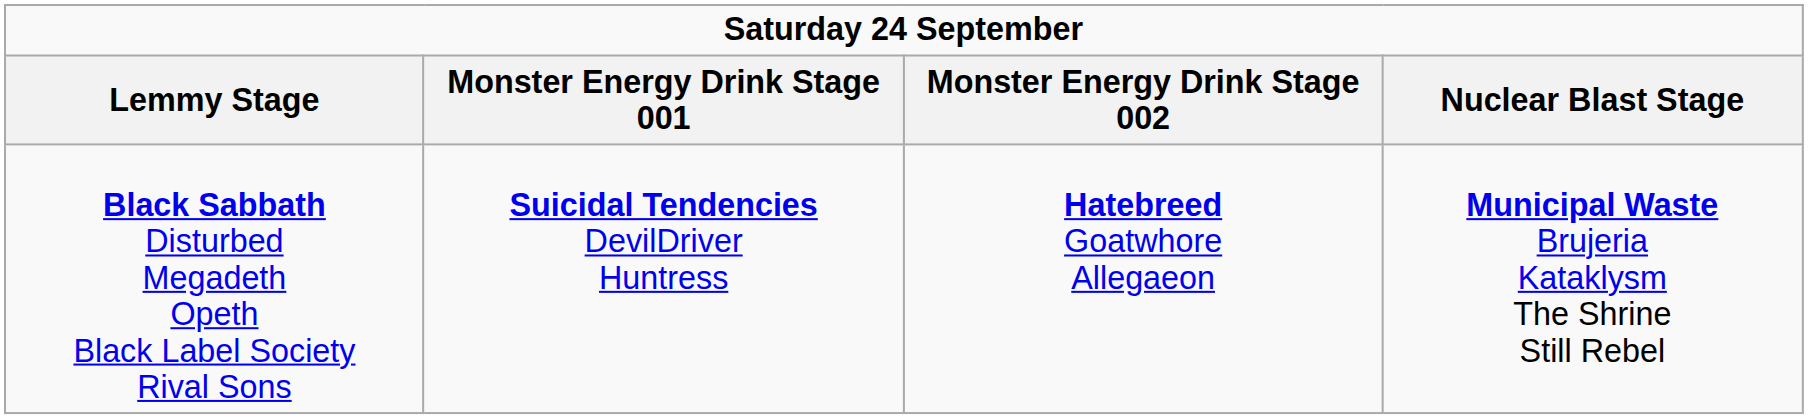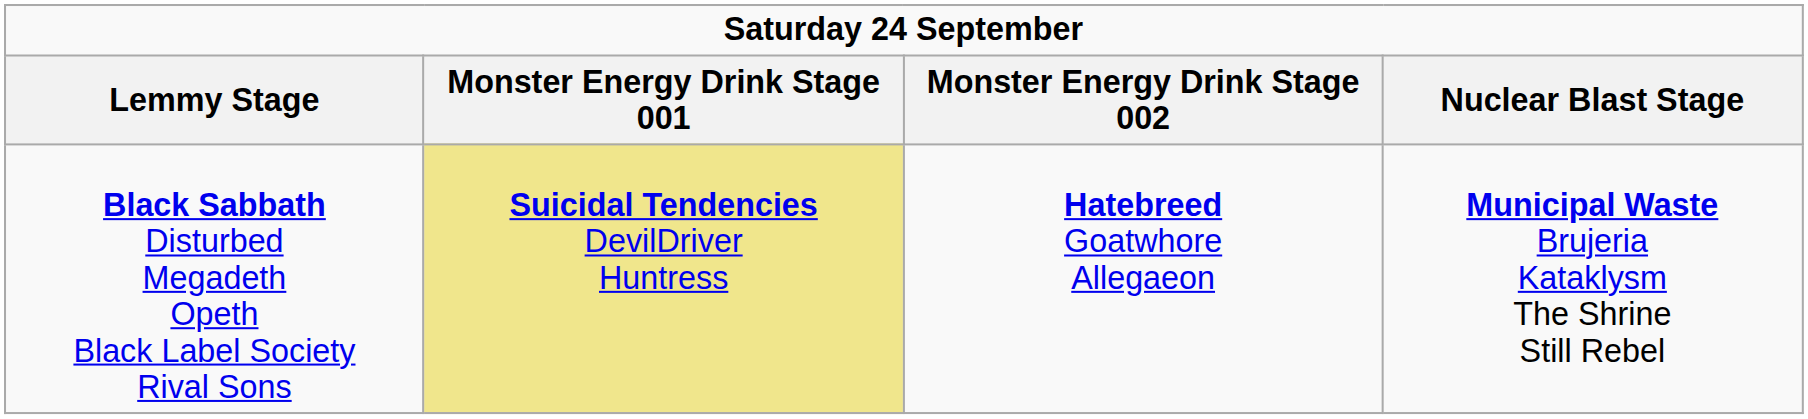(664, 241) no background -> (664, 241) khaki background
